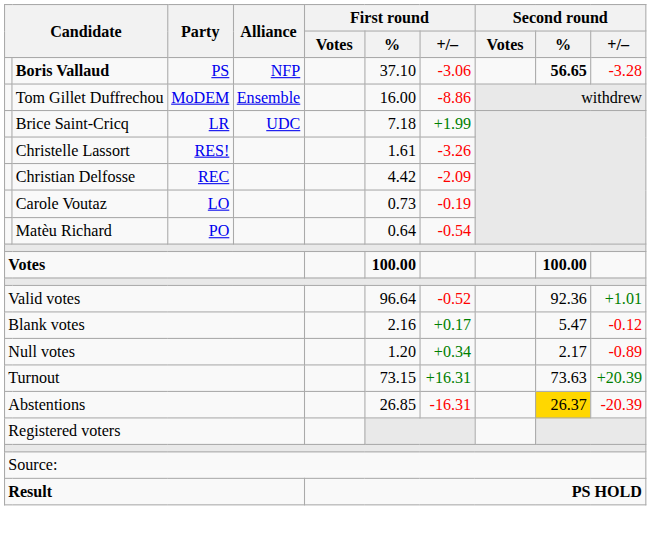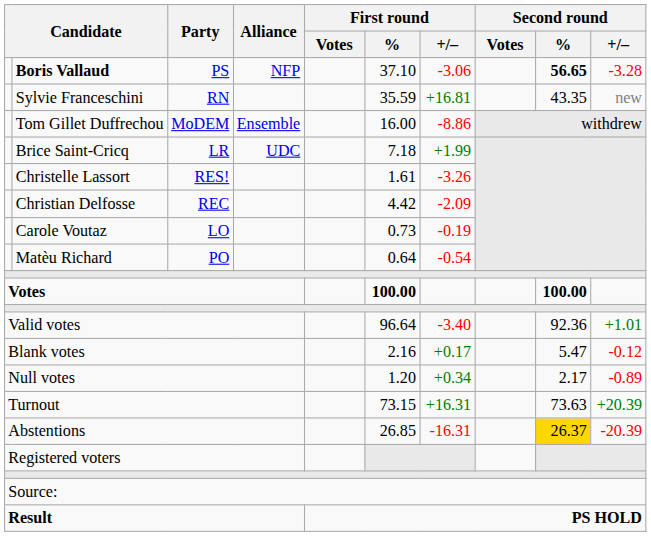+ row: (79, 97)
(454, 298) -0.52 -> (454, 325) -3.40
